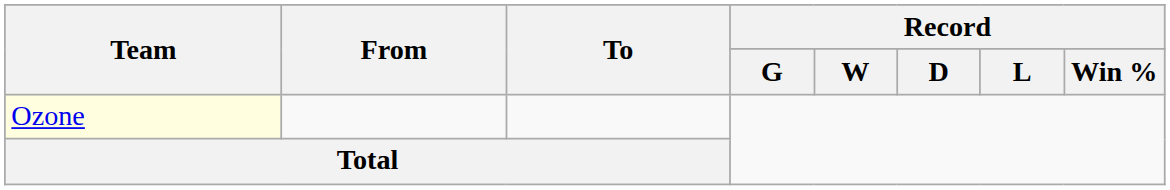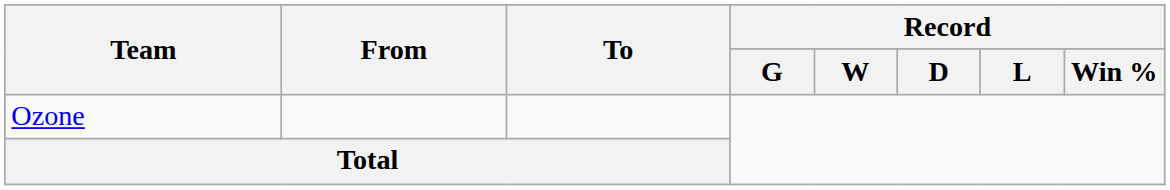(48, 116) lightyellow background -> (48, 116) no background
